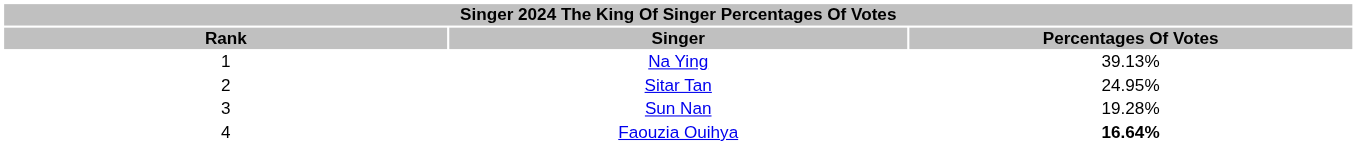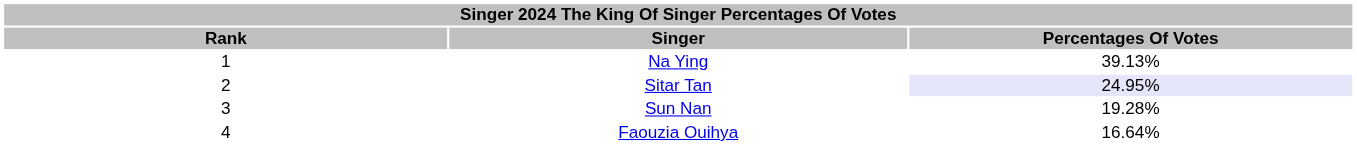(1131, 85) no background -> (1131, 85) lavender background
(1131, 132) bold -> (1131, 132) normal
